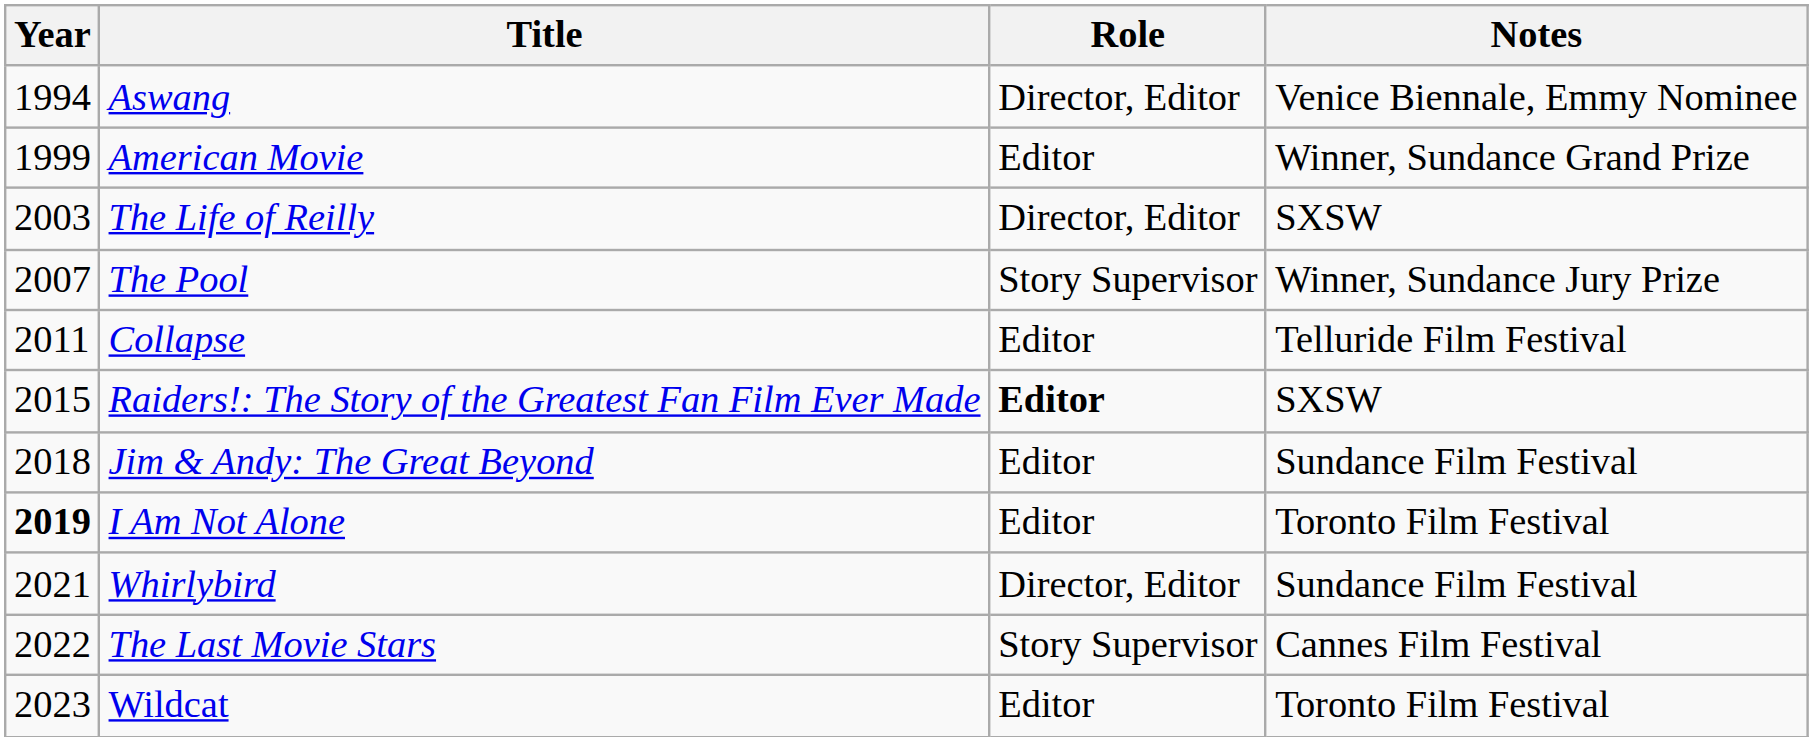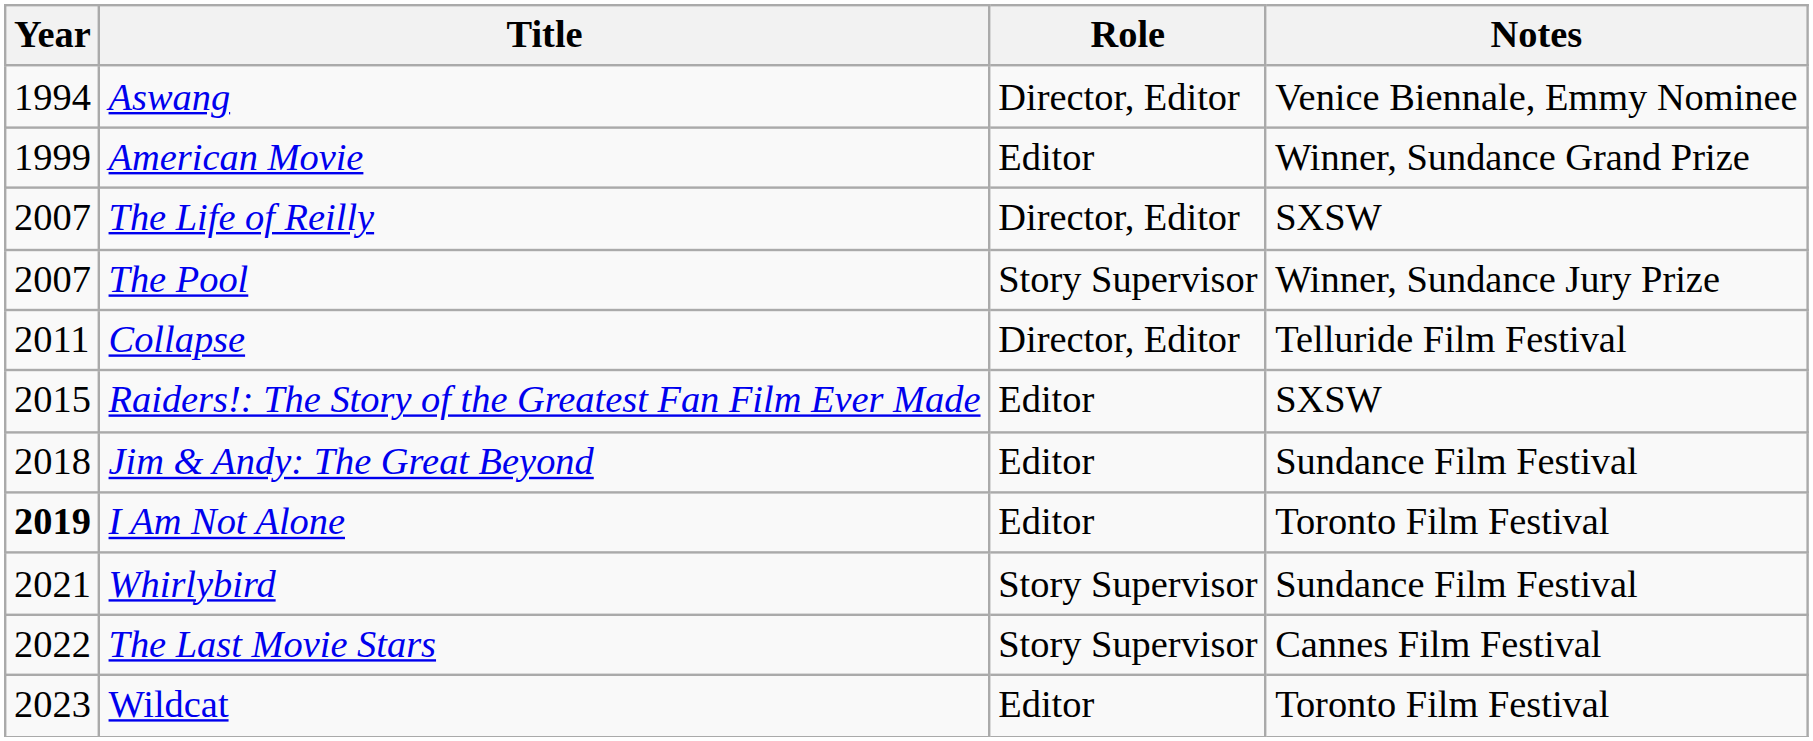(52, 217) 2003 -> (52, 217) 2007
(1046, 339) Editor -> (1119, 339) Director, Editor
(1052, 400) bold -> (1046, 400) normal
(1119, 583) Director, Editor -> (1128, 583) Story Supervisor
